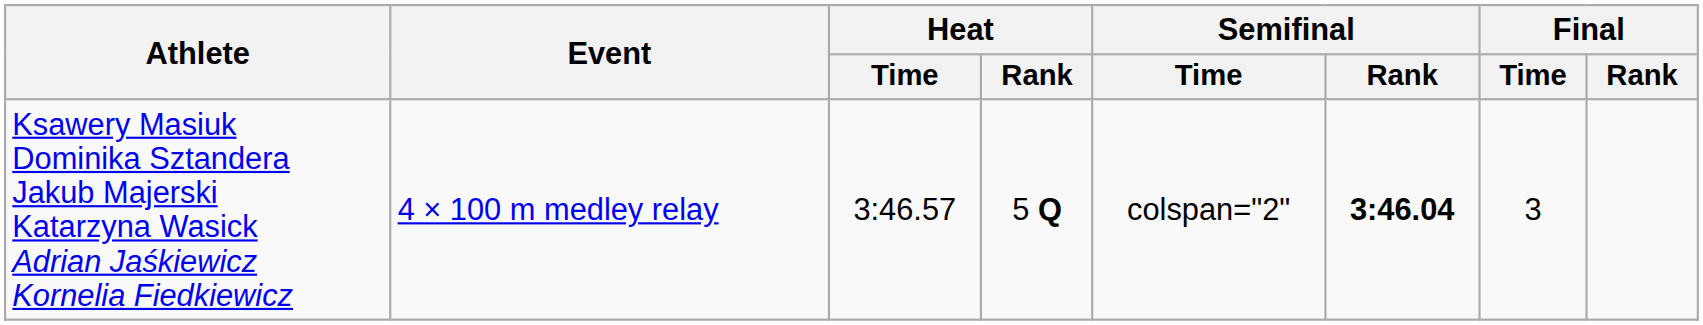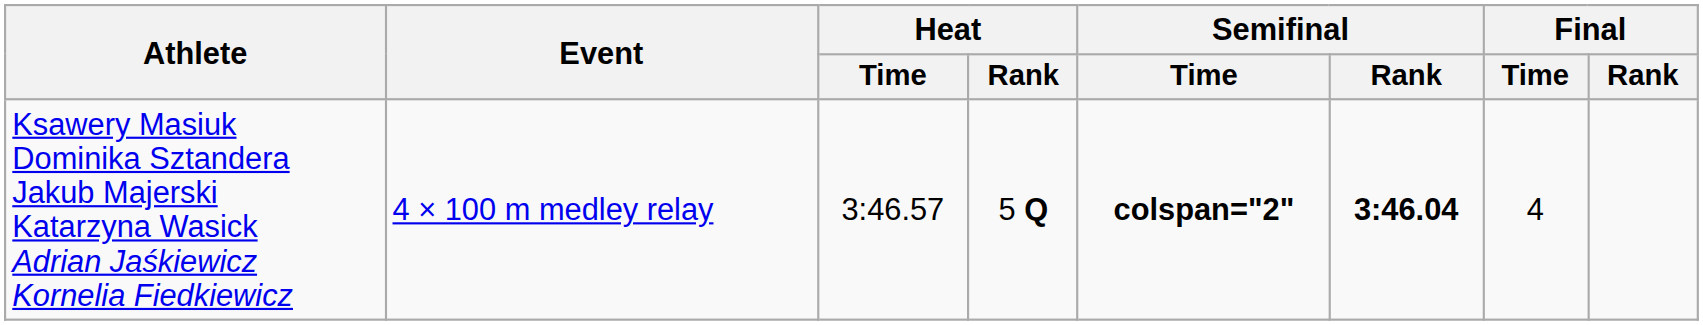(1209, 210) normal -> (1204, 210) bold
(1533, 210) 3 -> (1535, 210) 4
